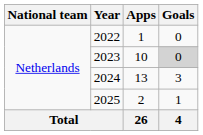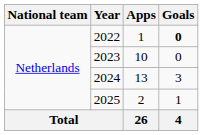(178, 36) normal -> (178, 36) bold
(178, 57) lightgrey background -> (178, 57) no background
